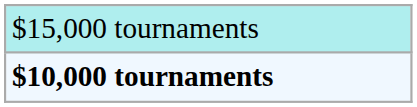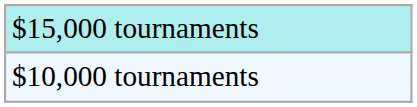(143, 76) bold -> (135, 76) normal
